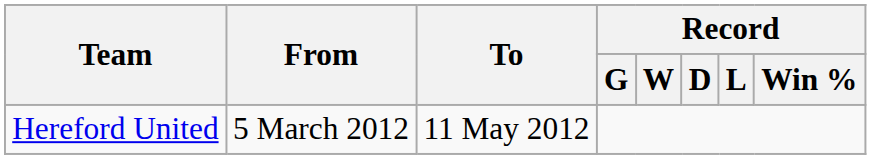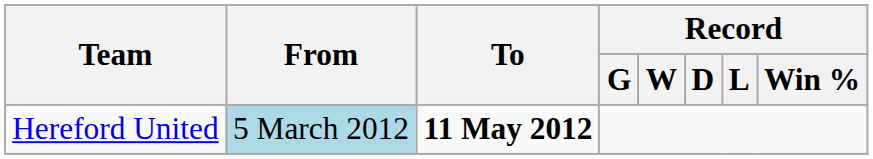(321, 128) no background -> (321, 128) lightblue background
(506, 128) normal -> (508, 128) bold
